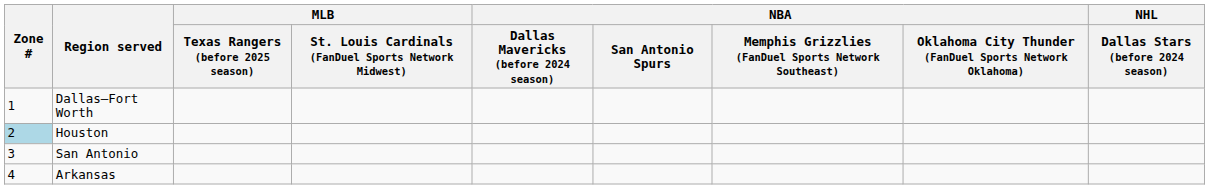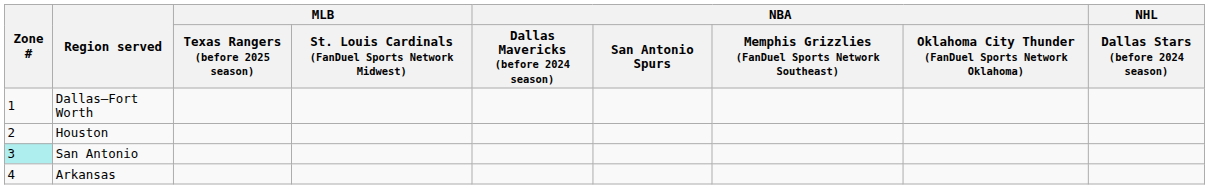(11, 133) lightblue background -> (11, 133) no background
(11, 154) no background -> (11, 154) paleturquoise background
